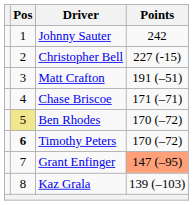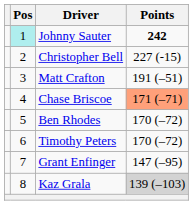(23, 36) no background -> (23, 36) paleturquoise background
(157, 36) normal -> (157, 36) bold
(157, 99) no background -> (157, 99) lightsalmon background
(23, 120) khaki background -> (23, 120) no background
(23, 141) bold -> (23, 141) normal
(157, 162) lightsalmon background -> (157, 162) no background
(157, 183) no background -> (157, 183) lightgrey background
